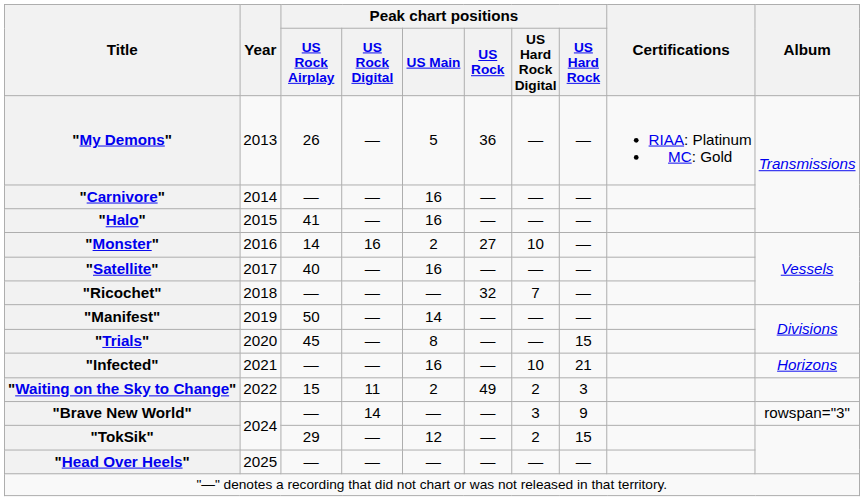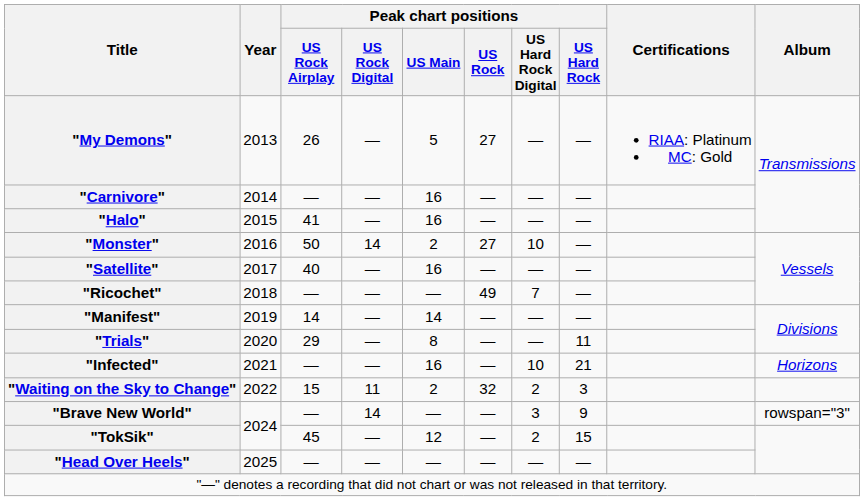(488, 140) 36 -> (488, 140) 27
(311, 244) 14 -> (311, 244) 50
(372, 244) 16 -> (372, 244) 14
(488, 293) 32 -> (488, 293) 49
(311, 317) 50 -> (311, 317) 14
(311, 341) 45 -> (311, 341) 29
(583, 341) 15 -> (583, 341) 11
(488, 389) 49 -> (488, 389) 32
(311, 437) 29 -> (311, 437) 45
